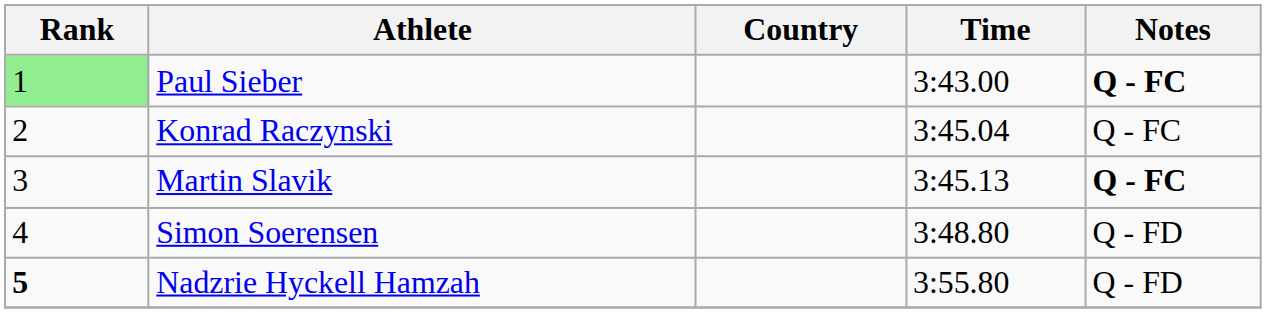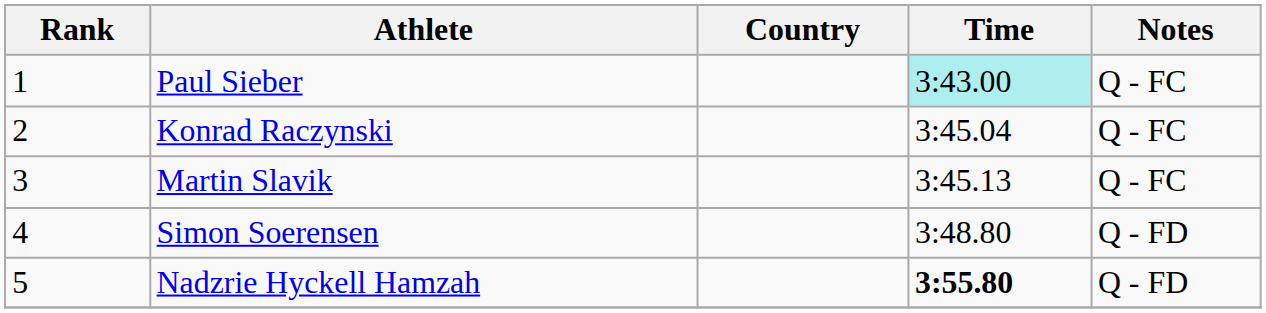(20, 80) lightgreen background -> (20, 80) no background
(961, 80) no background -> (963, 80) paleturquoise background
(1139, 80) bold -> (1142, 80) normal
(1139, 181) bold -> (1142, 181) normal
(20, 282) bold -> (20, 282) normal
(961, 282) normal -> (964, 282) bold
